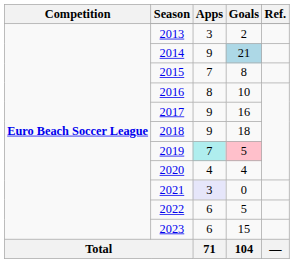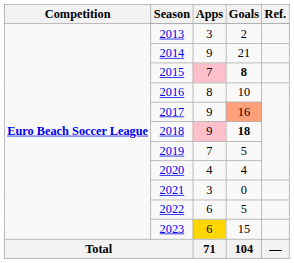(244, 53) lightblue background -> (244, 53) no background
(209, 72) no background -> (209, 72) pink background
(244, 72) normal -> (244, 72) bold
(244, 111) no background -> (244, 111) lightsalmon background
(209, 131) no background -> (209, 131) pink background
(244, 131) normal -> (244, 131) bold
(209, 151) paleturquoise background -> (209, 151) no background
(244, 151) pink background -> (244, 151) no background
(209, 190) lavender background -> (209, 190) no background
(209, 229) no background -> (209, 229) gold background
